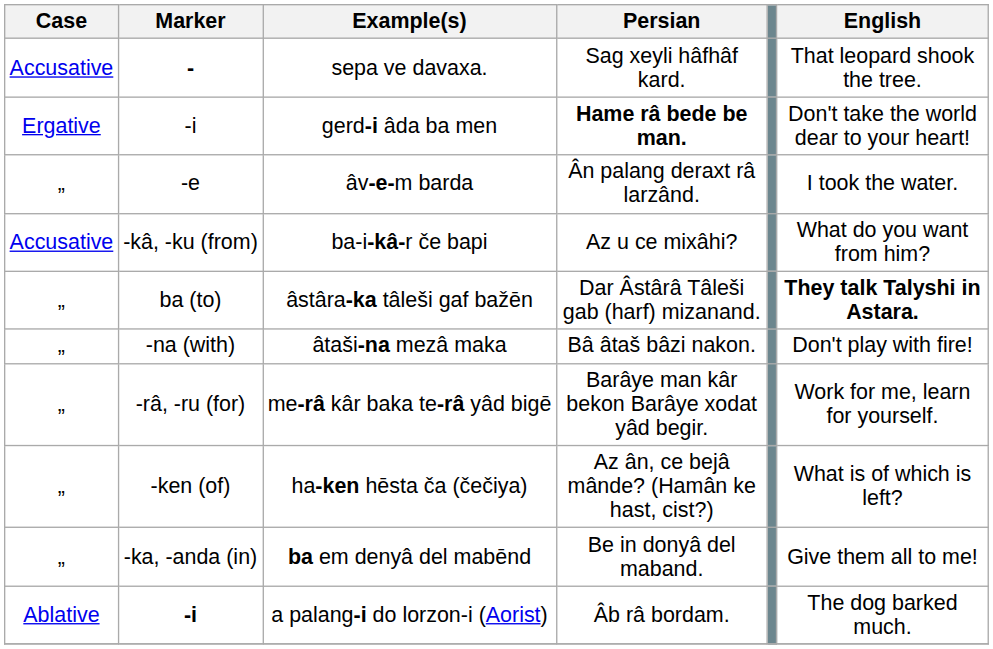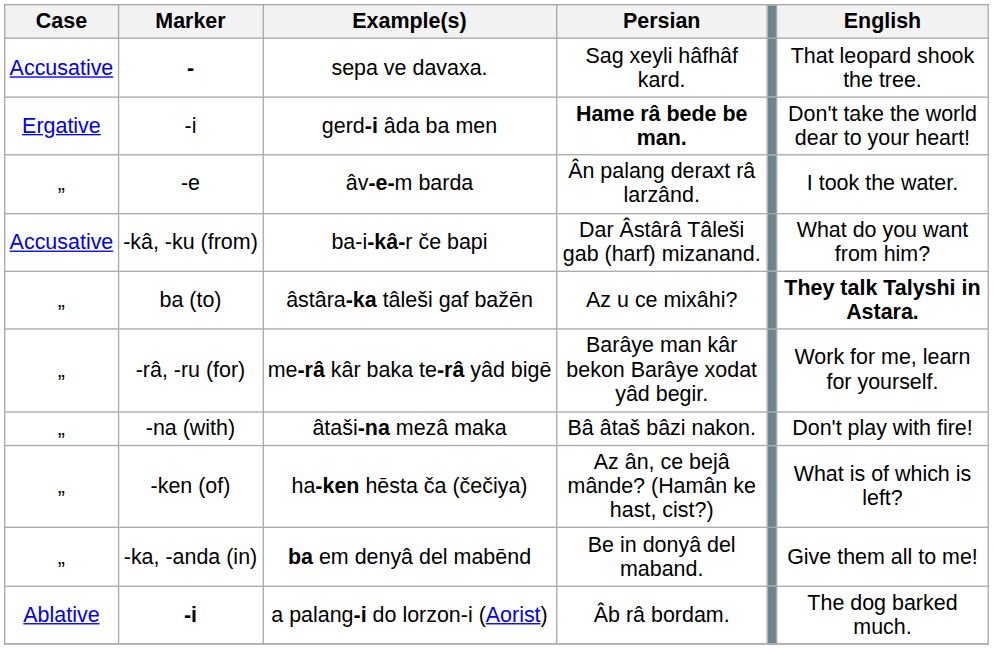(662, 241) Az u ce mixâhi? -> (662, 241) Dar Âstârâ Tâleši gab (harf) mizanand.
(662, 300) Dar Âstârâ Tâleši gab (harf) mizanand. -> (662, 300) Az u ce mixâhi?
rows swapped: (409, 346) <-> (409, 404)
